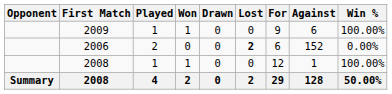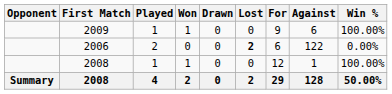(314, 47) 152 -> (314, 47) 122
